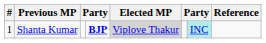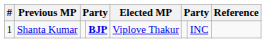(146, 29) lightgrey background -> (146, 29) no background
(199, 29) paleturquoise background -> (199, 29) no background
